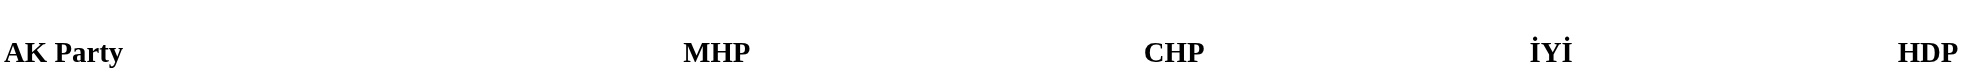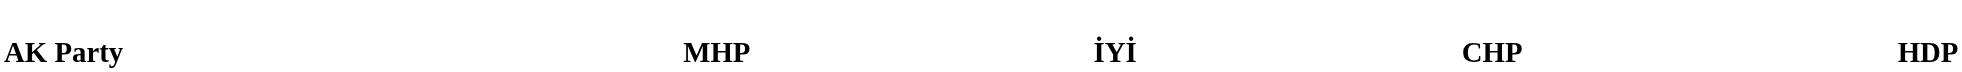columns swapped: (1174, 13) <-> (1551, 13)
